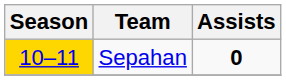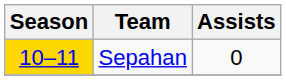(236, 57) bold -> (236, 57) normal
